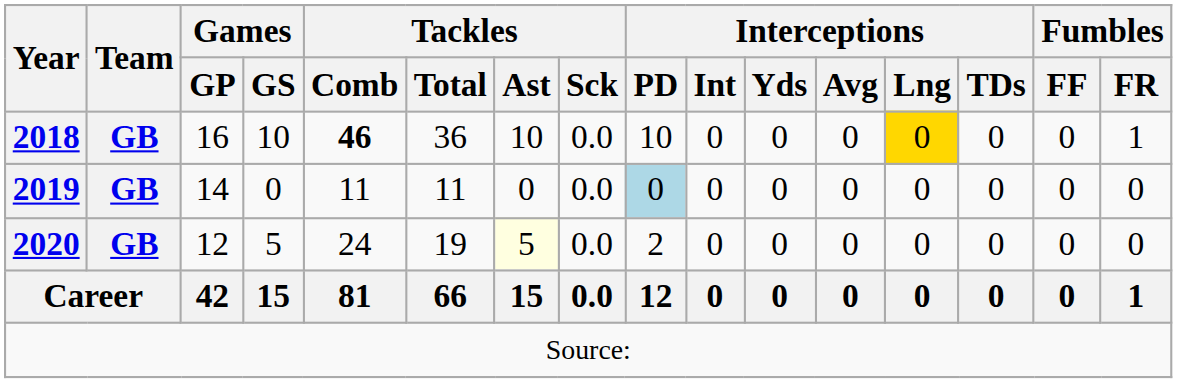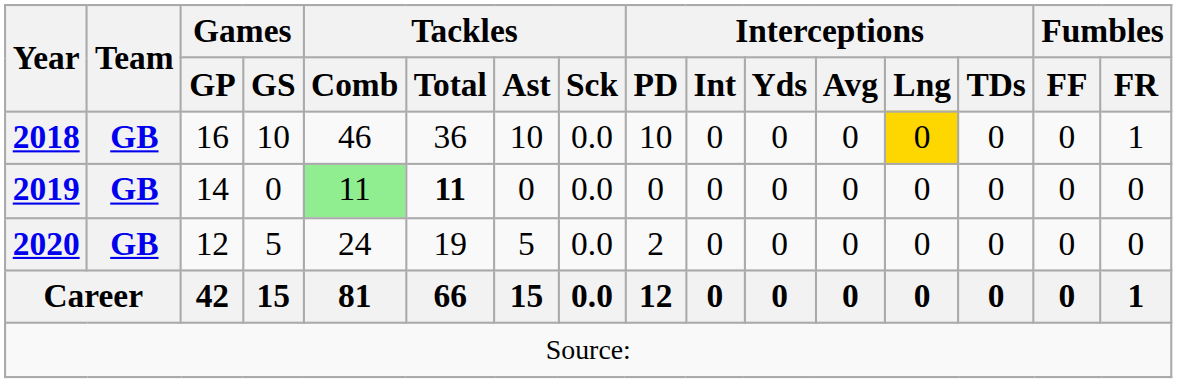(355, 137) bold -> (355, 137) normal
(355, 190) no background -> (355, 190) lightgreen background
(450, 190) normal -> (450, 190) bold
(656, 190) lightblue background -> (656, 190) no background
(526, 243) lightyellow background -> (526, 243) no background
